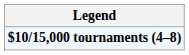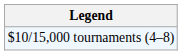(95, 38) bold -> (91, 38) normal
